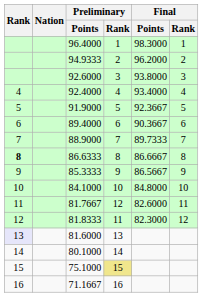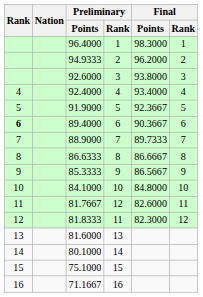(18, 124) normal -> (18, 124) bold
(18, 156) bold -> (18, 156) normal
(18, 236) lavender background -> (18, 236) no background
(118, 268) khaki background -> (118, 268) no background
